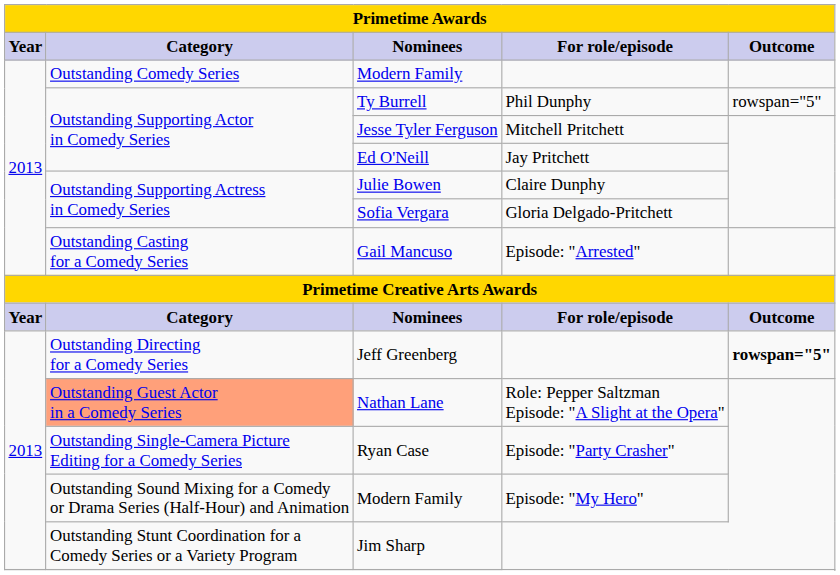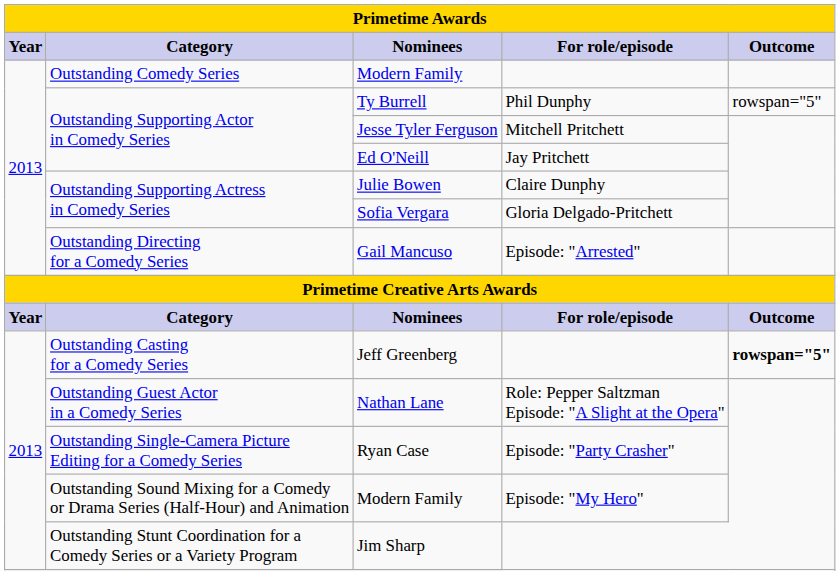(119, 251) Outstanding Casting for a Comedy Series -> (125, 251) Outstanding Directing for a Comedy Series
(125, 354) Outstanding Directing for a Comedy Series -> (119, 354) Outstanding Casting for a Comedy Series
(134, 402) lightsalmon background -> (134, 402) no background
